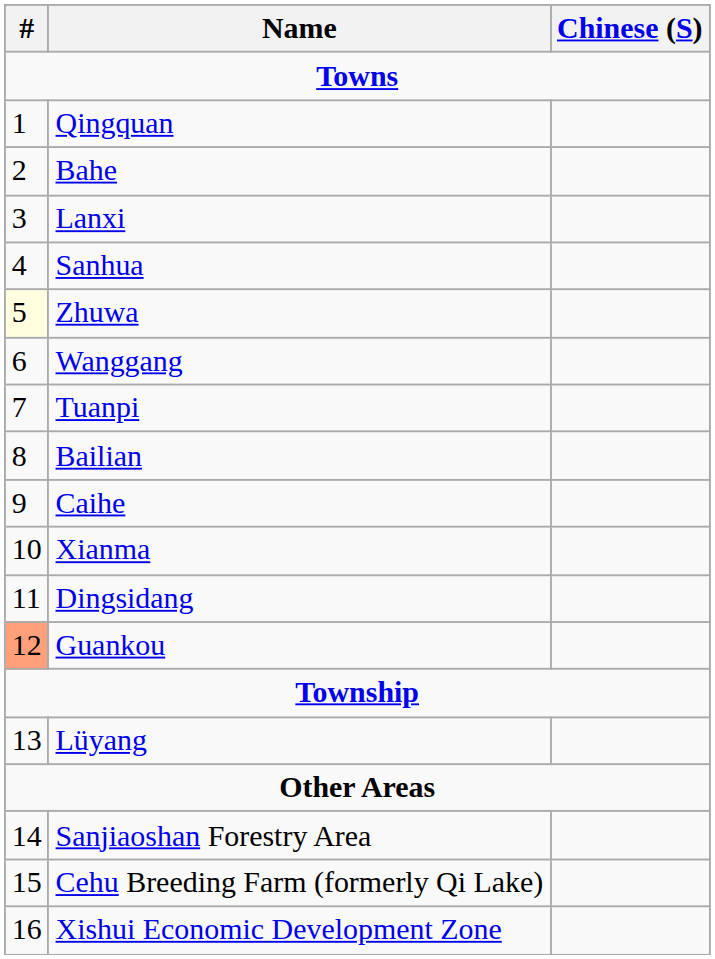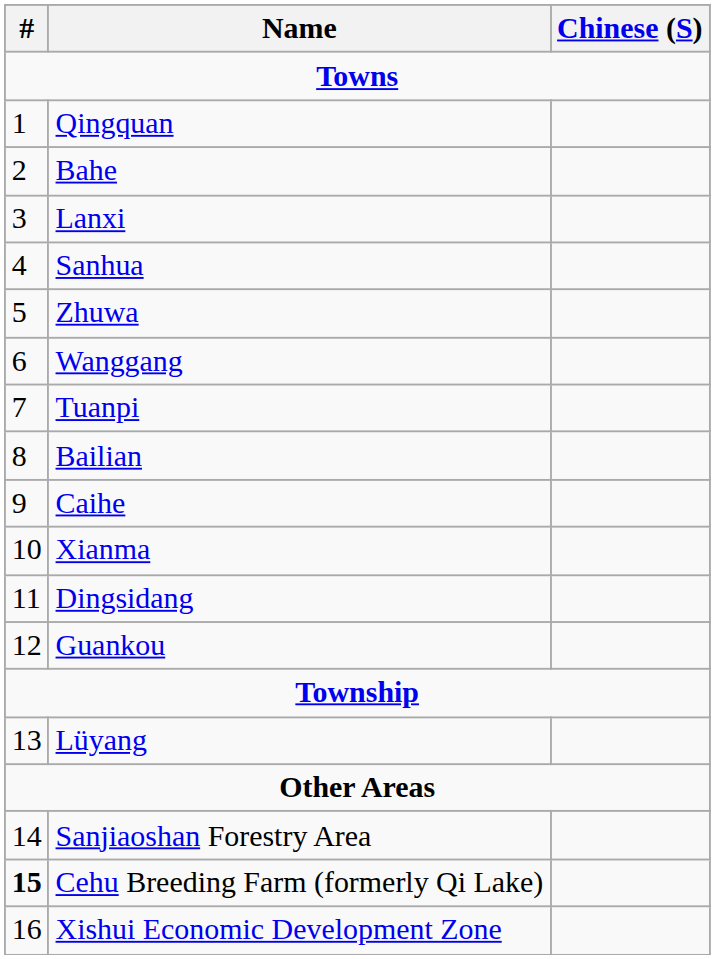(19, 312) lightyellow background -> (19, 312) no background
(27, 645) lightsalmon background -> (27, 645) no background
(27, 882) normal -> (27, 882) bold
